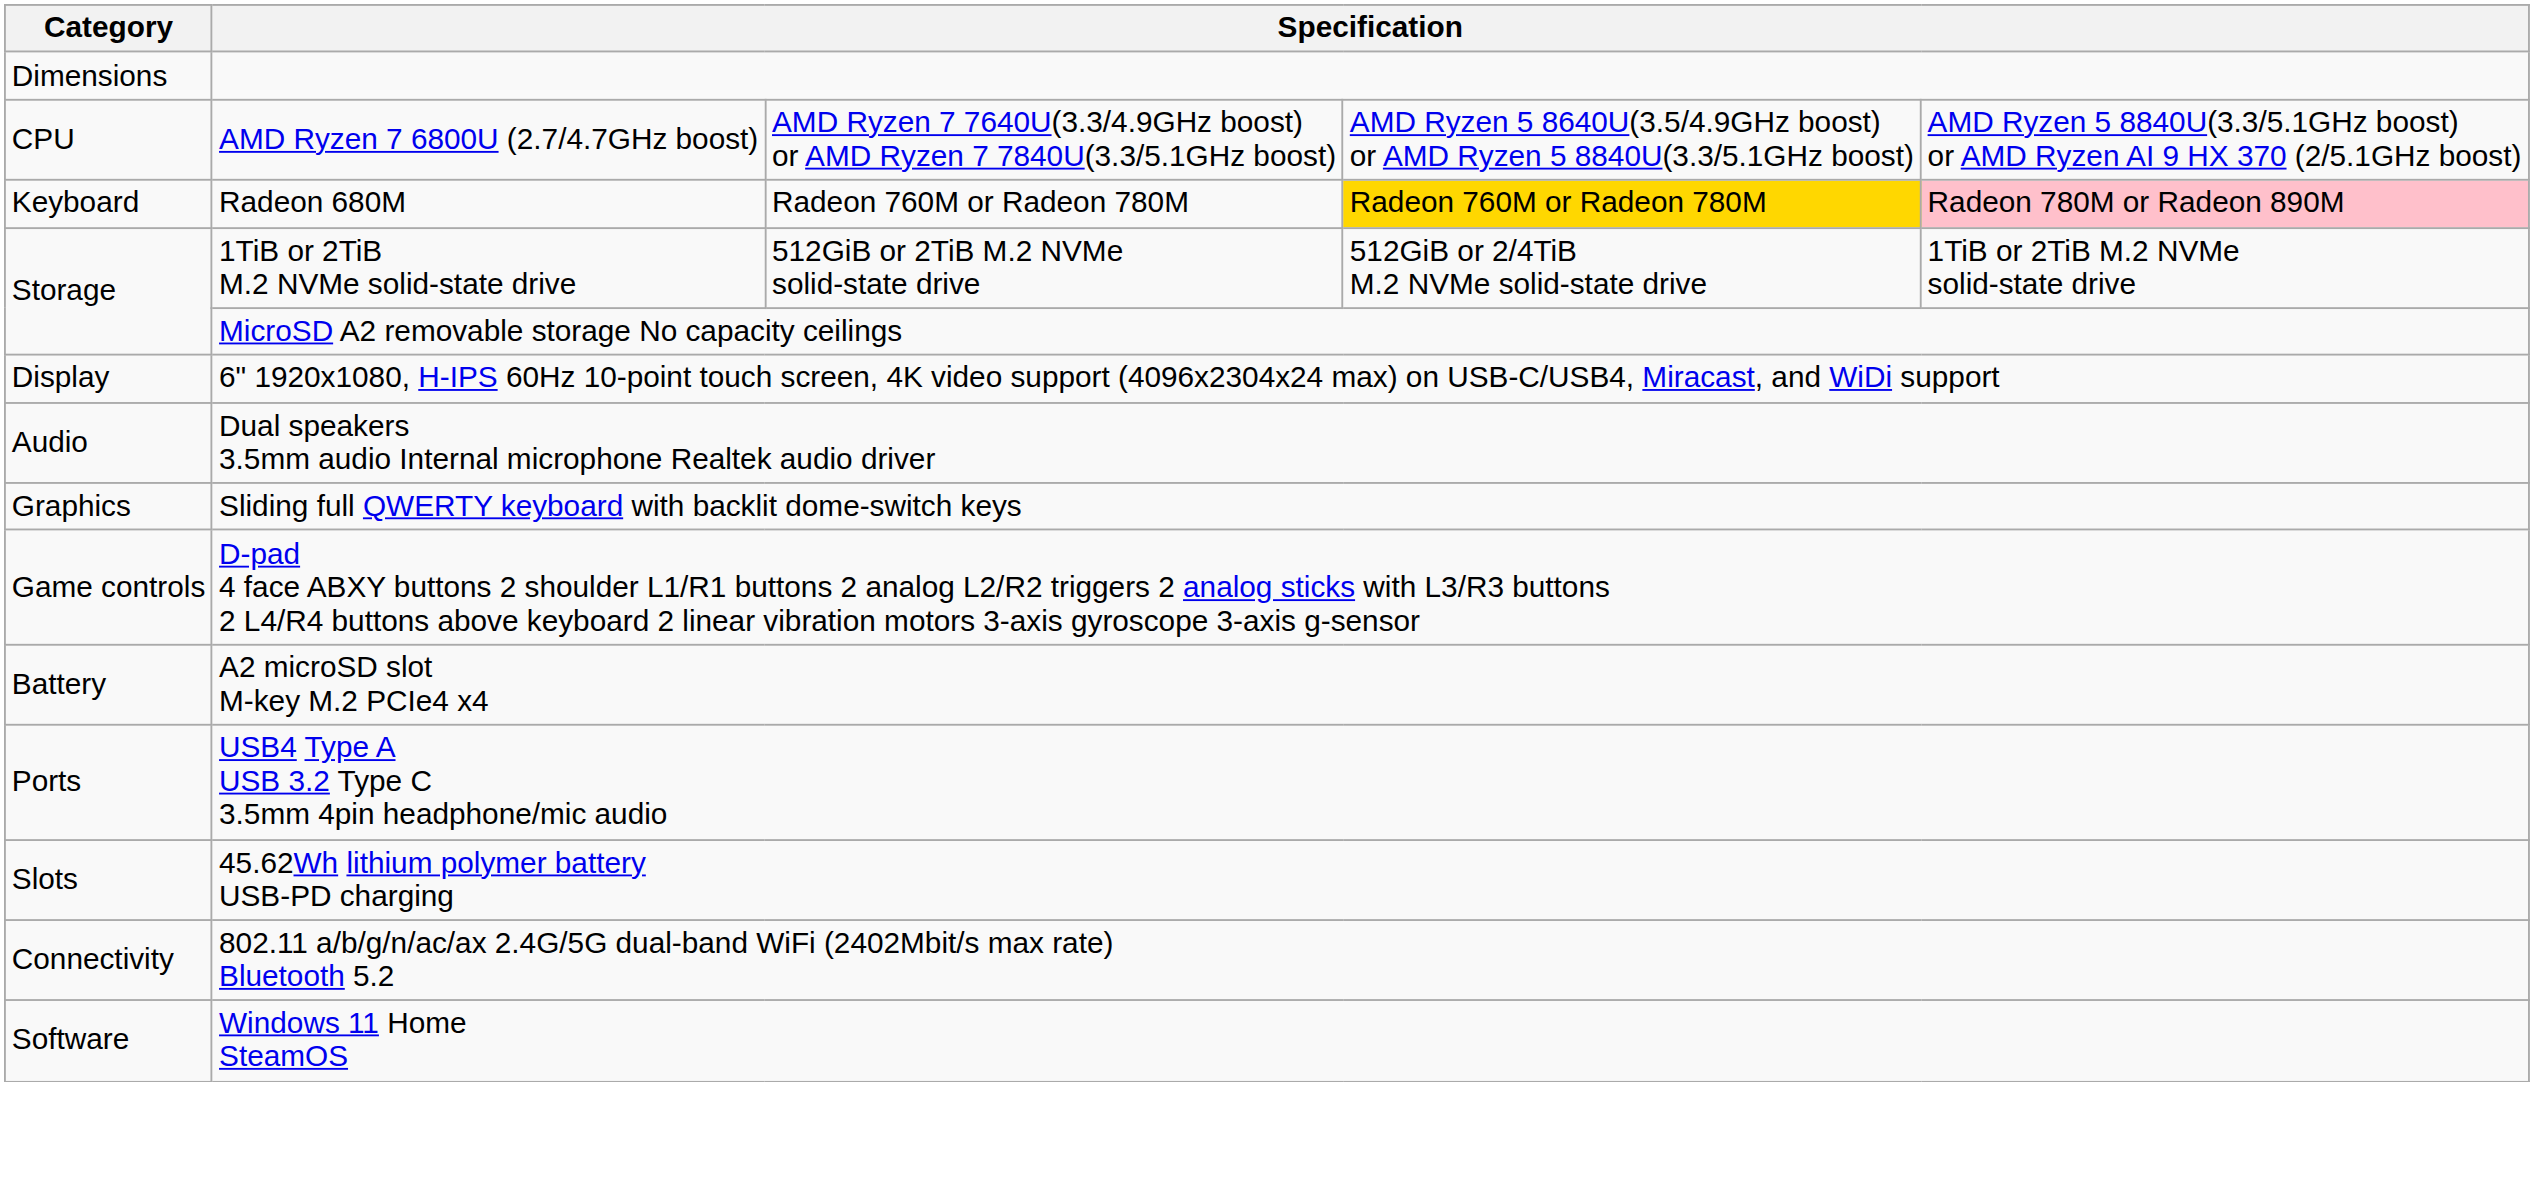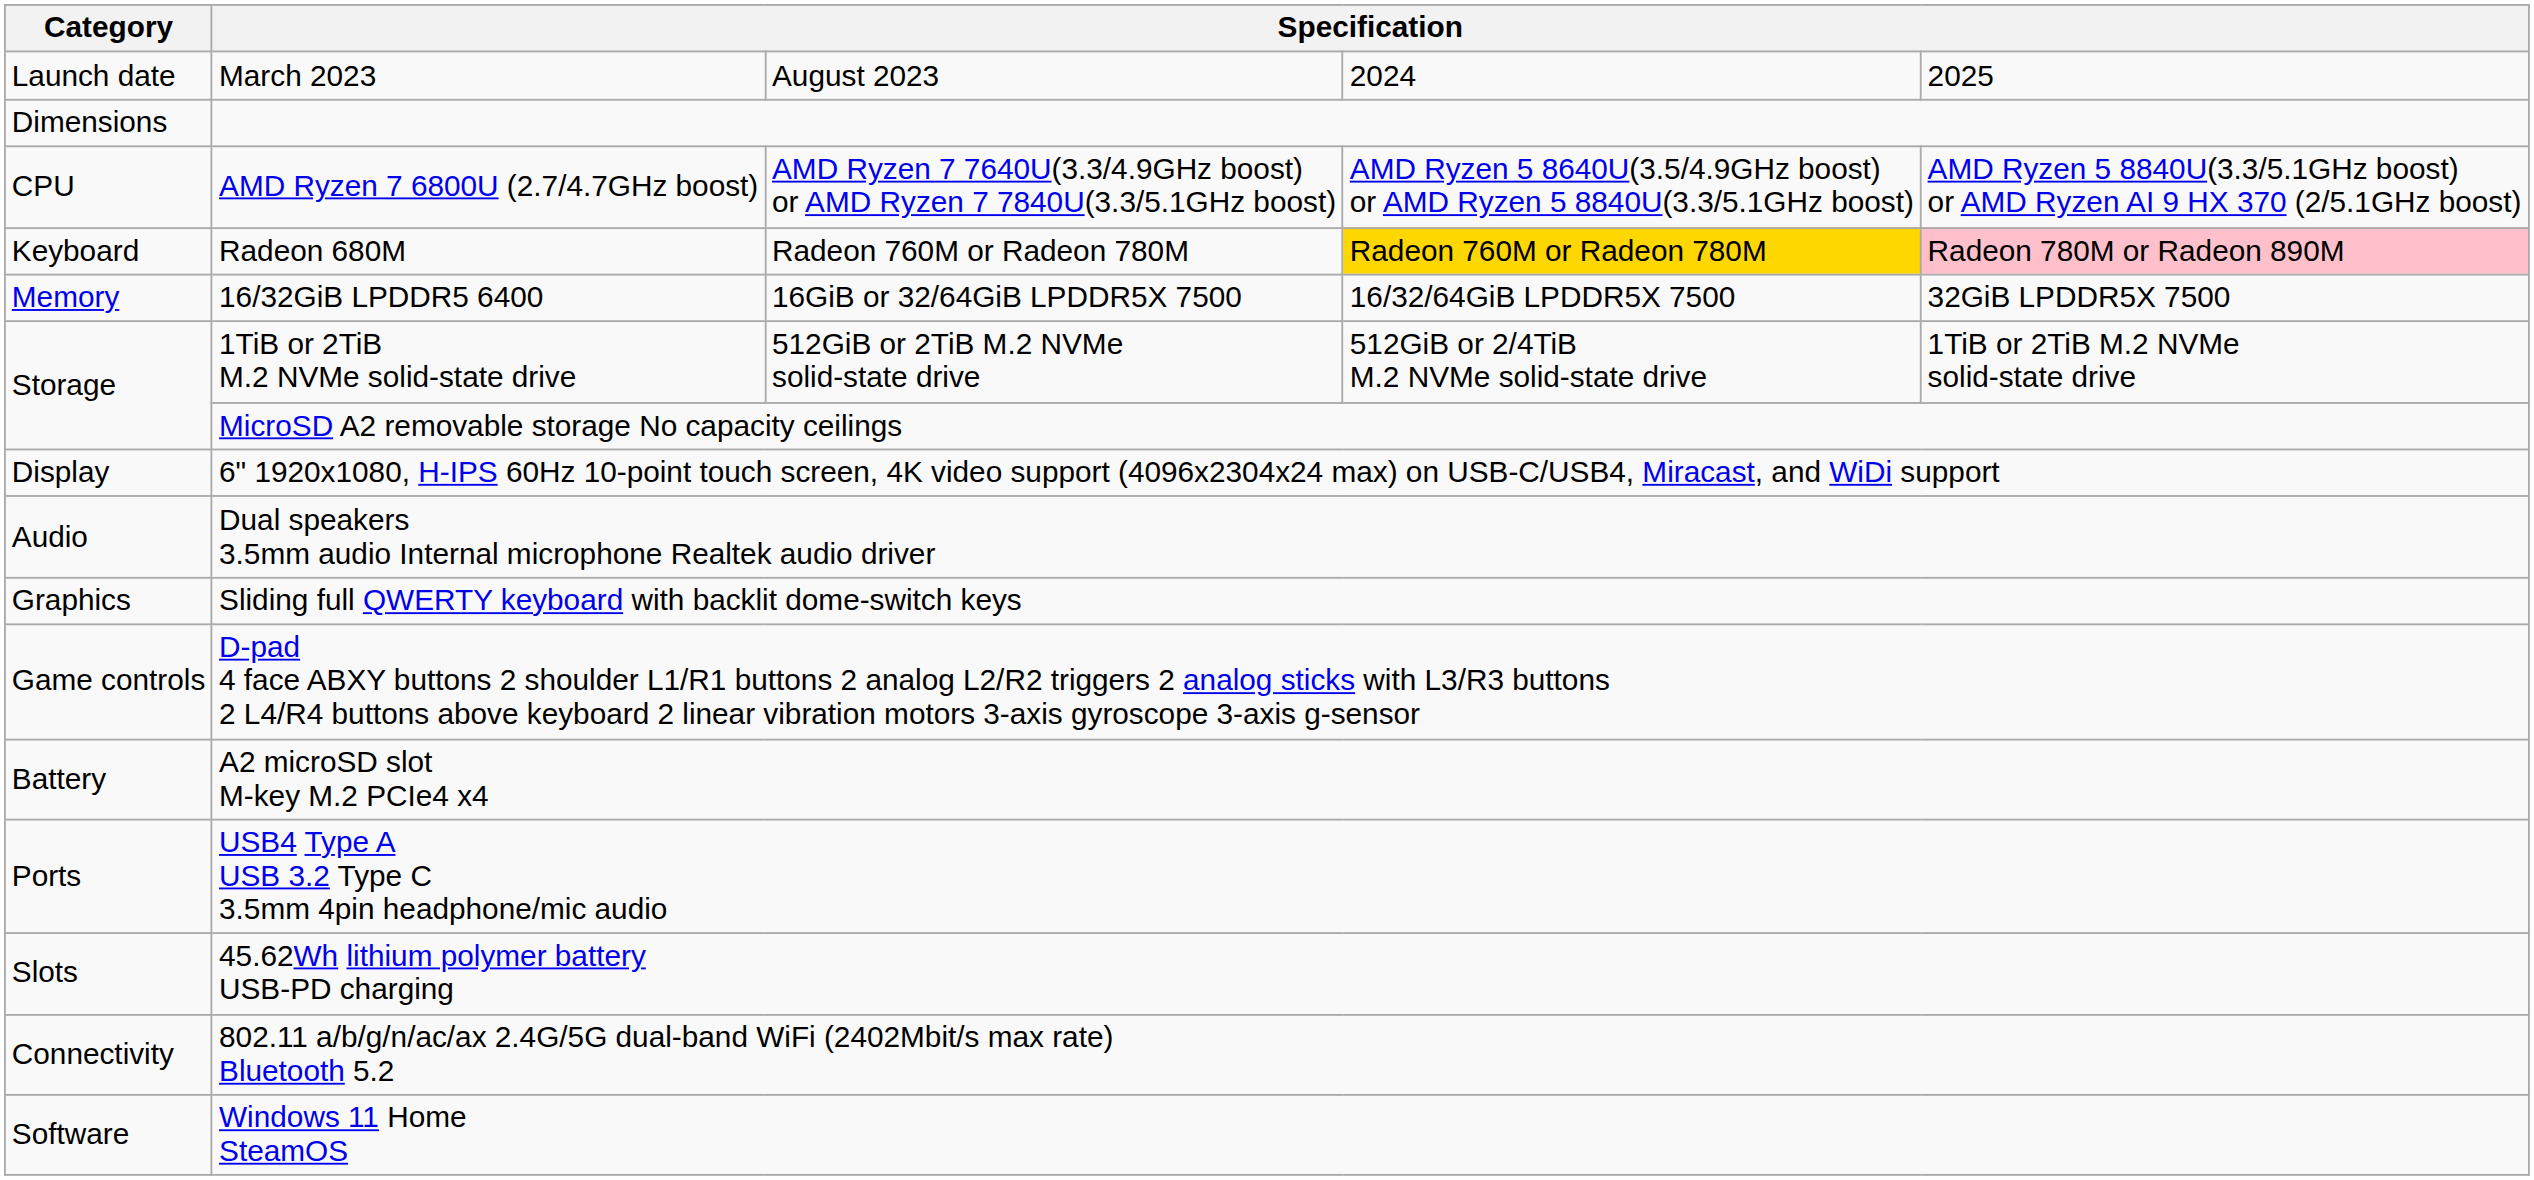+ row: (298, 75)
+ row: (381, 297)
